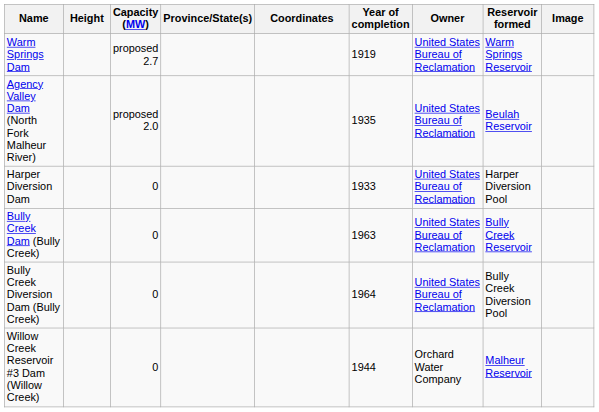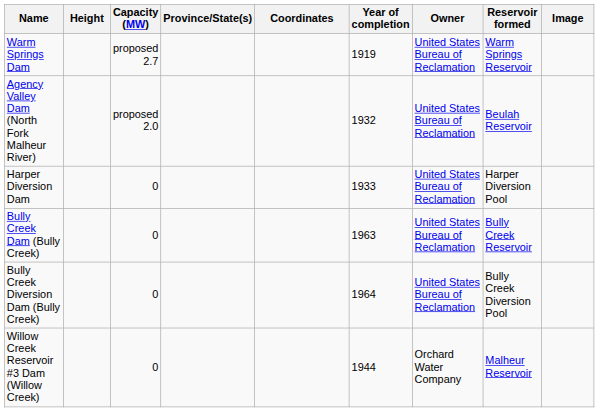(364, 121) 1935 -> (364, 121) 1932
